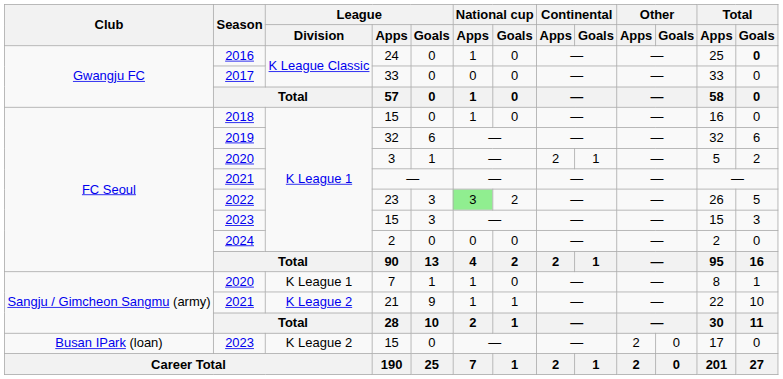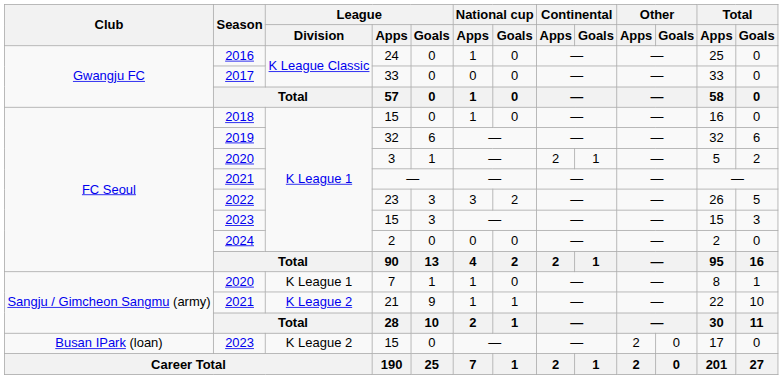(757, 55) bold -> (757, 55) normal
(473, 199) lightgreen background -> (473, 199) no background
